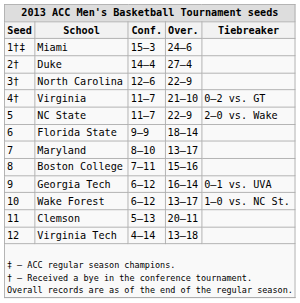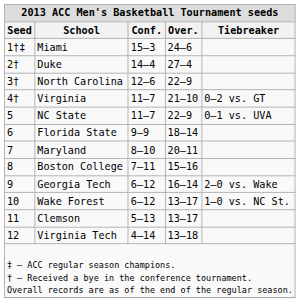(241, 115) 2–0 vs. Wake -> (238, 115) 0–1 vs. UVA
(183, 149) 13–17 -> (183, 149) 20–11
(238, 184) 0–1 vs. UVA -> (241, 184) 2–0 vs. Wake
(183, 218) 20–11 -> (183, 218) 13–17
